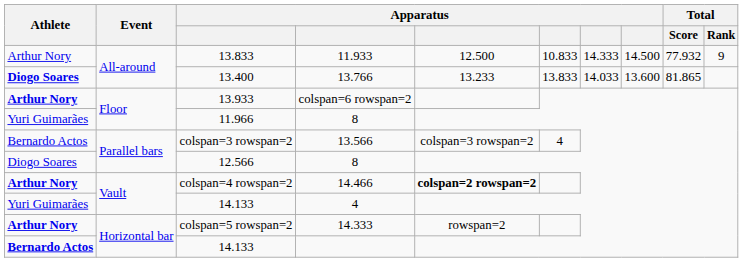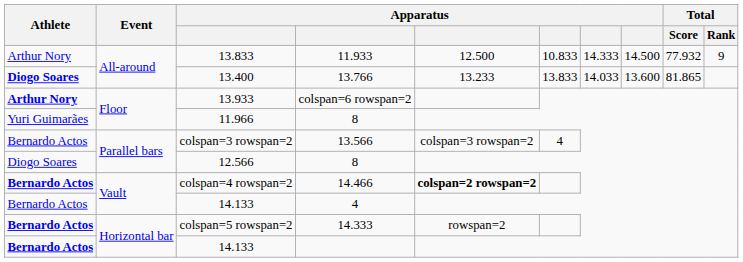(42, 183) Arthur Nory -> (50, 183) Bernardo Actos
(48, 204) Yuri Guimarães -> (47, 204) Bernardo Actos
(42, 225) Arthur Nory -> (50, 225) Bernardo Actos
